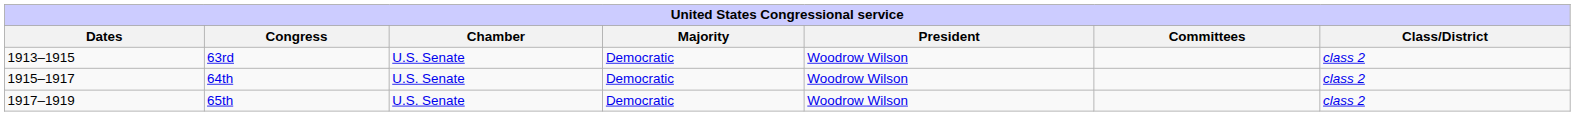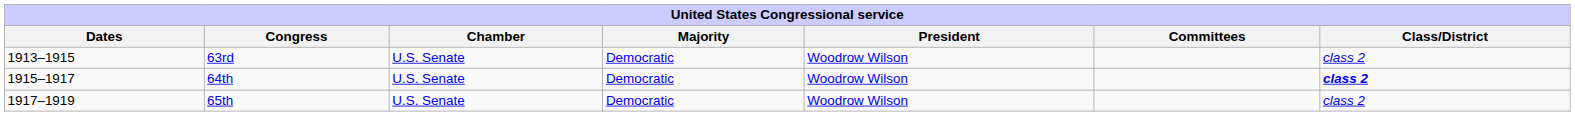(1344, 79) normal -> (1345, 79) bold
